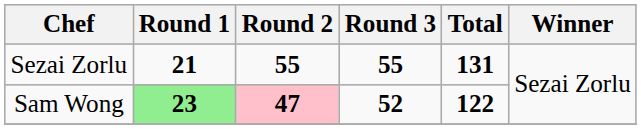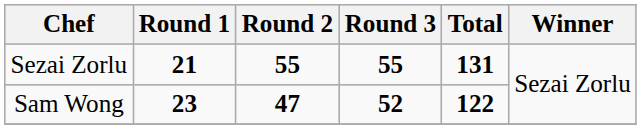(184, 104) lightgreen background -> (184, 104) no background
(287, 104) pink background -> (287, 104) no background
